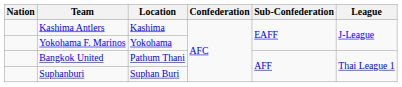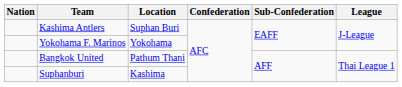(147, 27) Kashima -> (155, 27) Suphan Buri
(155, 74) Suphan Buri -> (147, 74) Kashima
